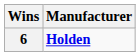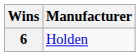(68, 40) bold -> (67, 40) normal
